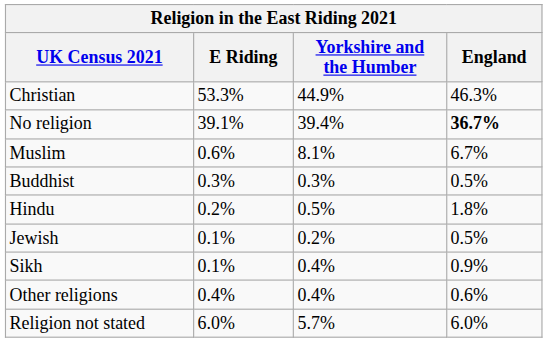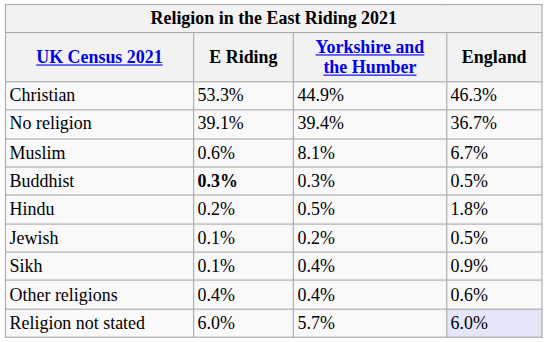(475, 124) bold -> (474, 124) normal
(216, 180) normal -> (218, 180) bold
(469, 323) no background -> (469, 323) lavender background
